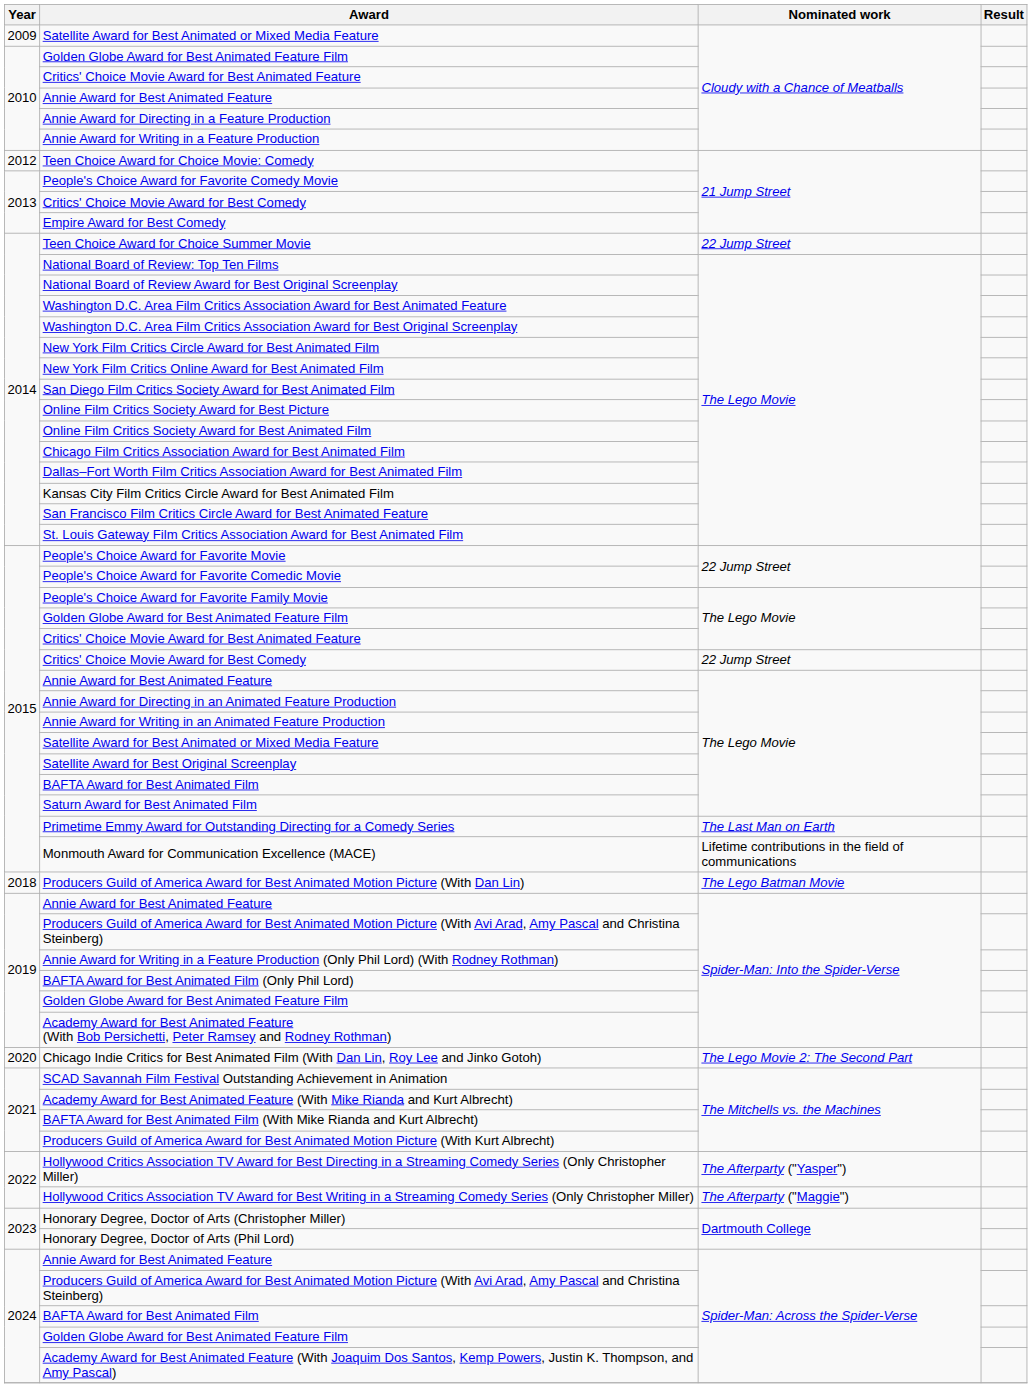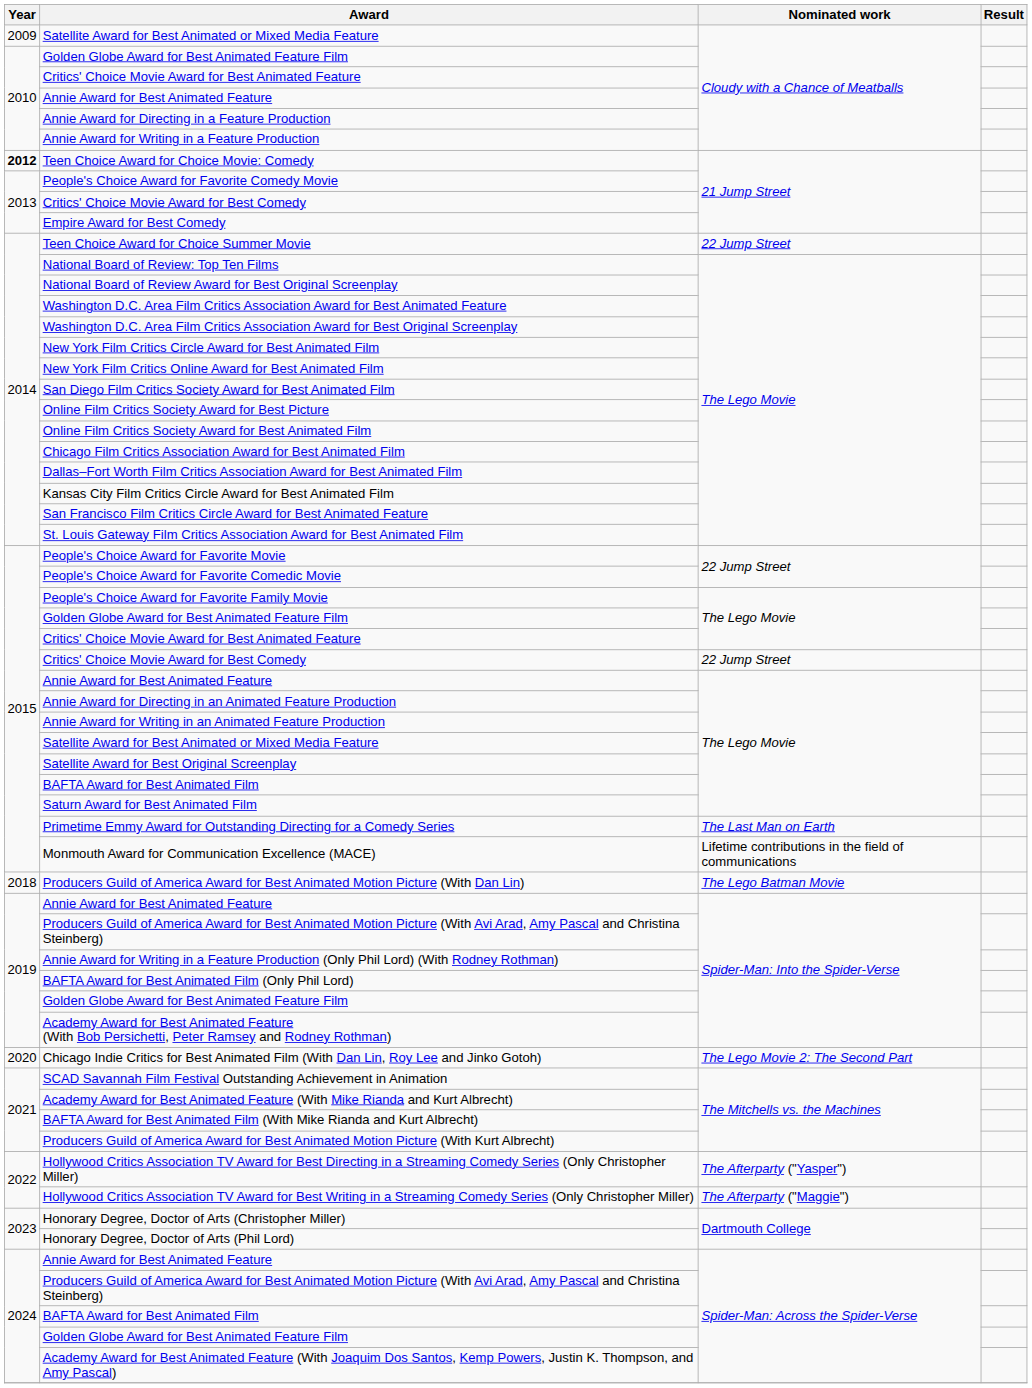(22, 160) normal -> (22, 160) bold
